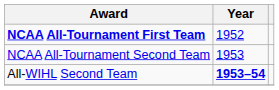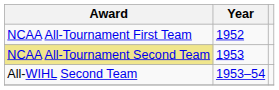(106, 34) bold -> (100, 34) normal
(109, 54) no background -> (109, 54) khaki background
(241, 74) bold -> (241, 74) normal
